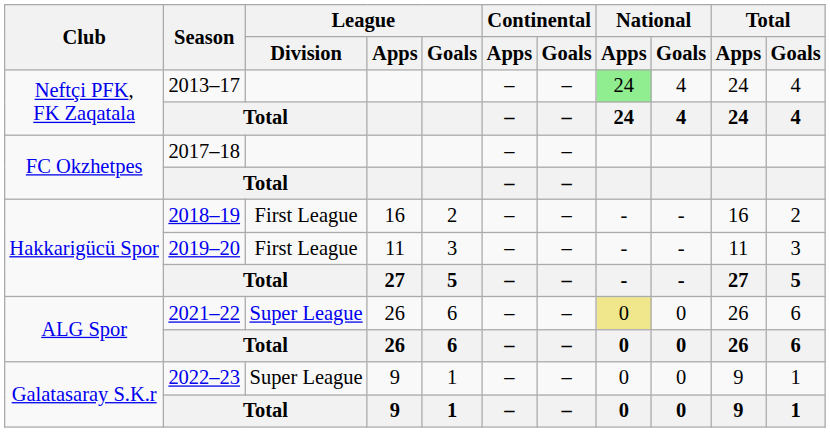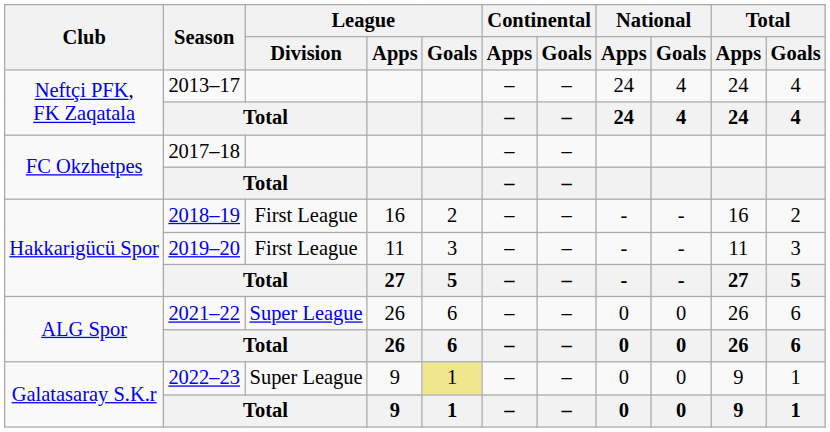(624, 85) lightgreen background -> (624, 85) no background
(624, 313) khaki background -> (624, 313) no background
(452, 378) no background -> (452, 378) khaki background
